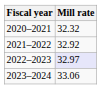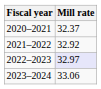(68, 29) 32.32 -> (68, 29) 32.37
